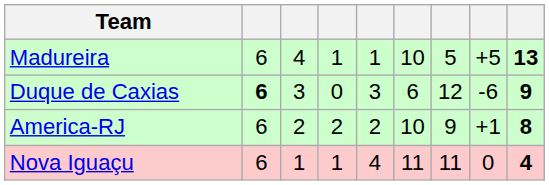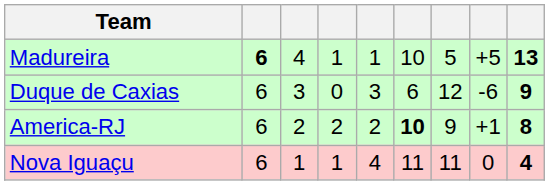(261, 57) normal -> (261, 57) bold
(261, 92) bold -> (261, 92) normal
(413, 127) normal -> (413, 127) bold
